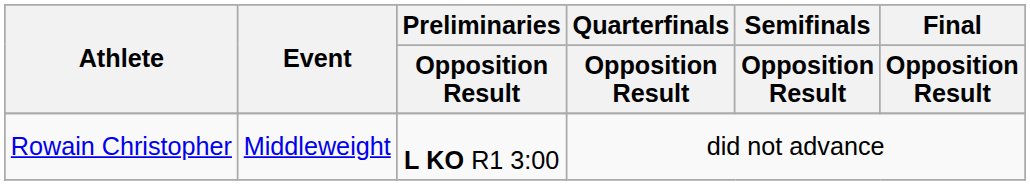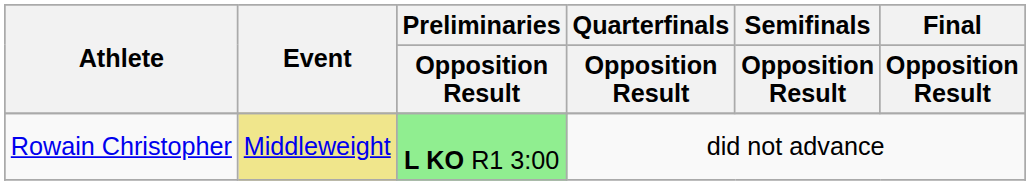(317, 147) no background -> (317, 147) khaki background
(482, 161) no background -> (482, 161) lightgreen background
